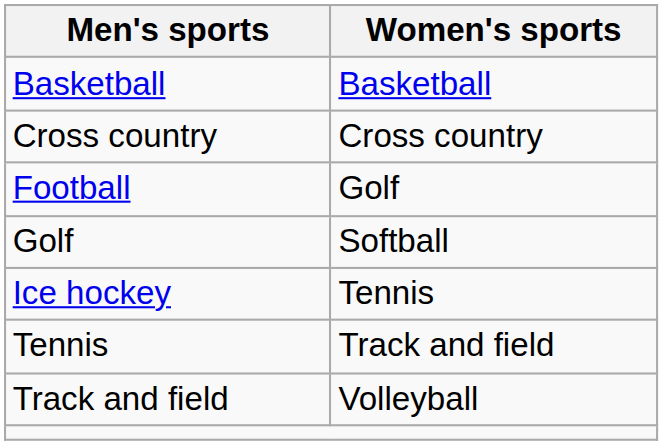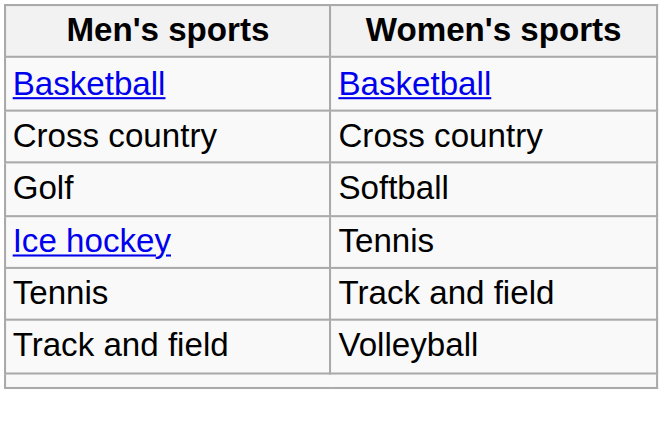- row: (72, 188)
